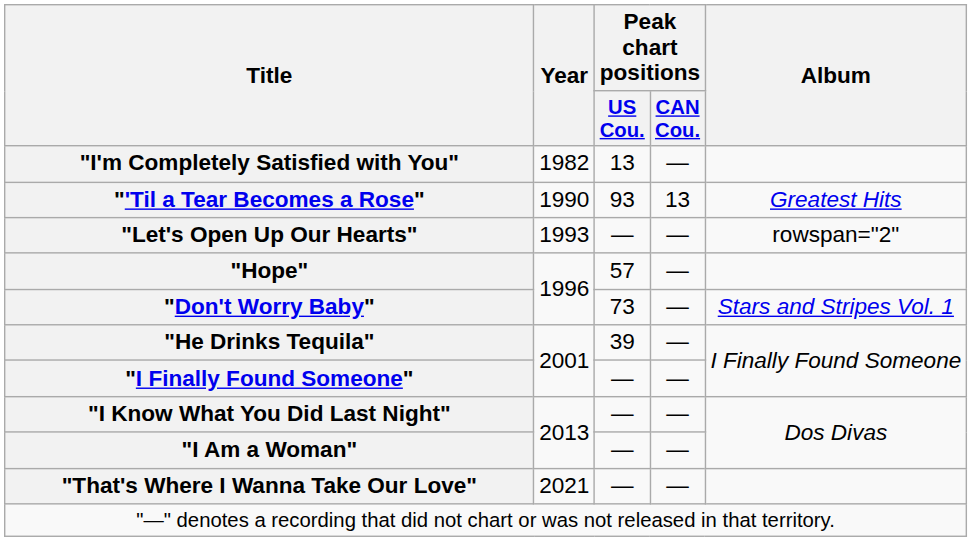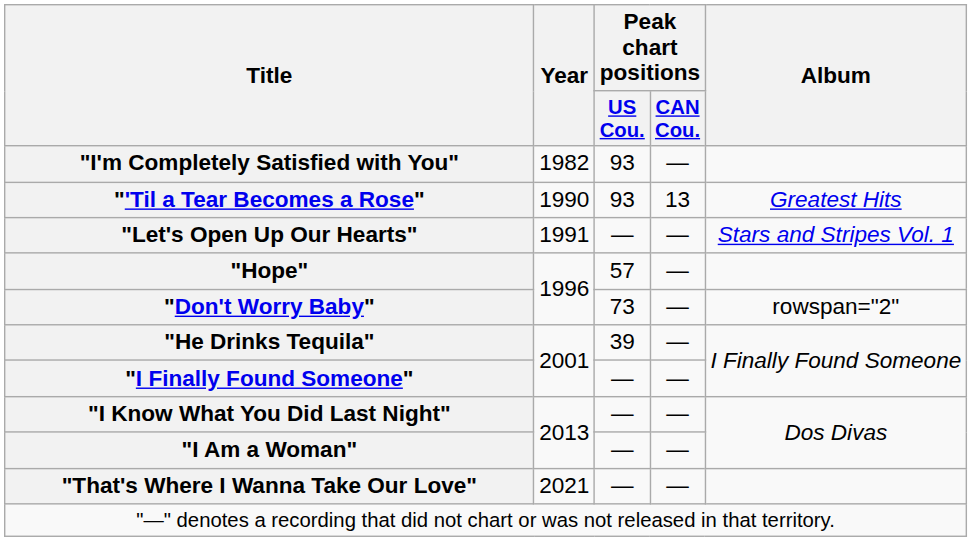(622, 163) 13 -> (622, 163) 93
(564, 235) 1993 -> (564, 235) 1991
(836, 235) rowspan="2" -> (836, 235) Stars and Stripes Vol. 1
(836, 306) Stars and Stripes Vol. 1 -> (836, 306) rowspan="2"
